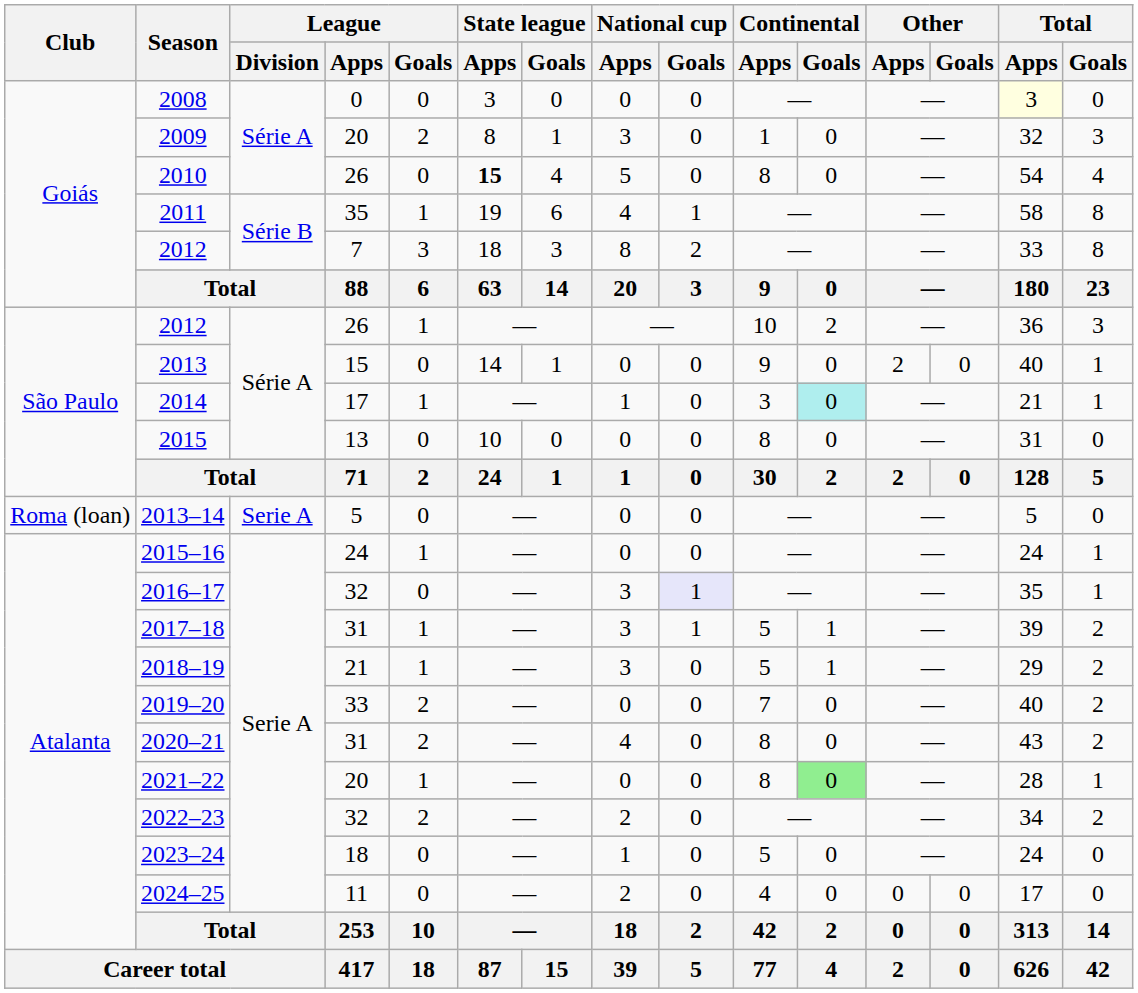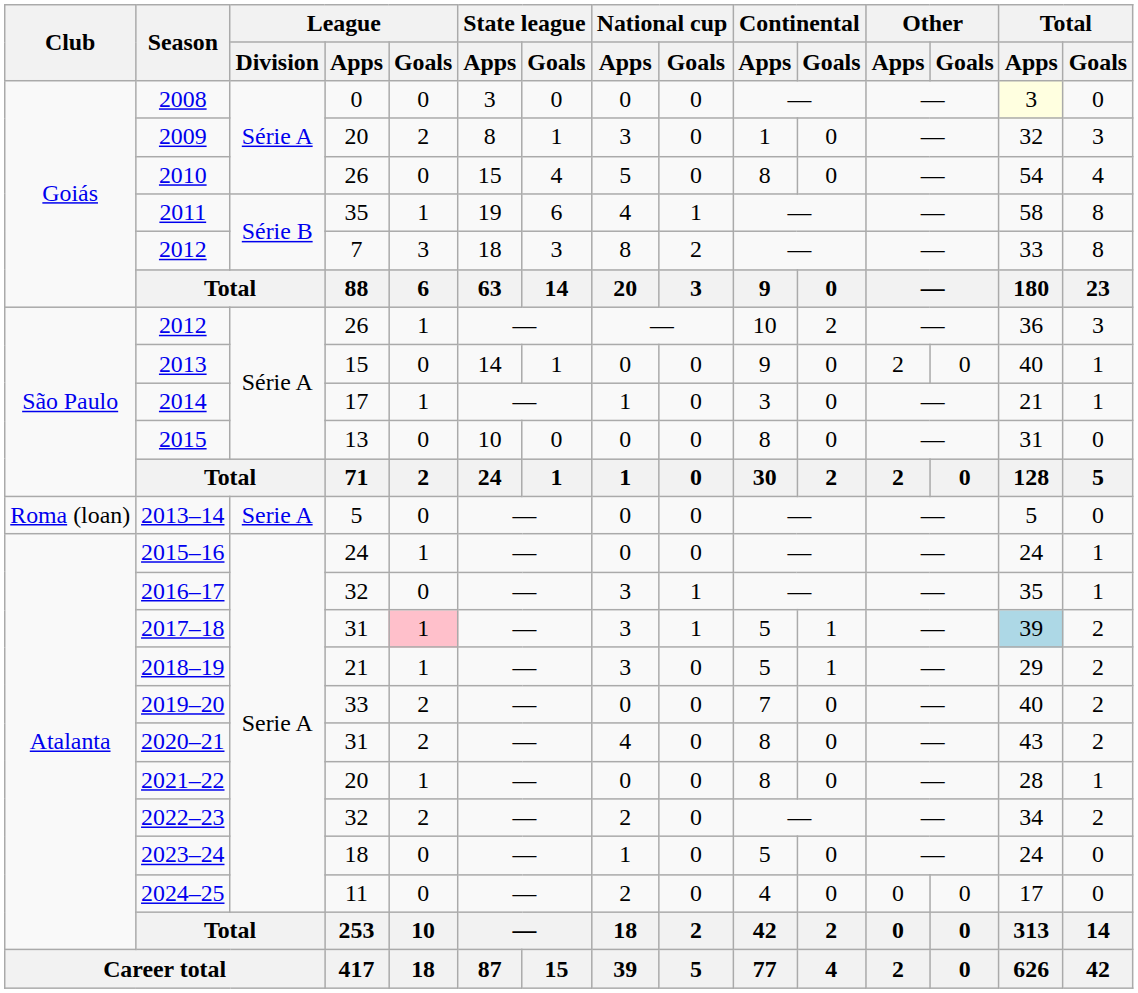(490, 174) bold -> (490, 174) normal
(831, 401) paleturquoise background -> (831, 401) no background
(696, 590) lavender background -> (696, 590) no background
(423, 628) no background -> (423, 628) pink background
(1031, 628) no background -> (1031, 628) lightblue background
(831, 779) lightgreen background -> (831, 779) no background
